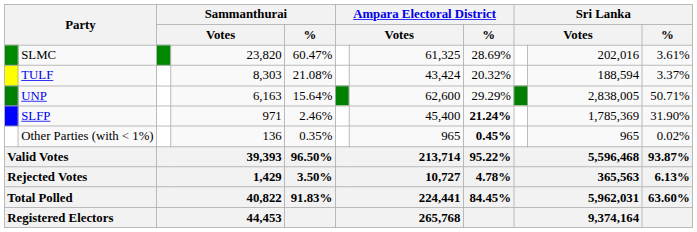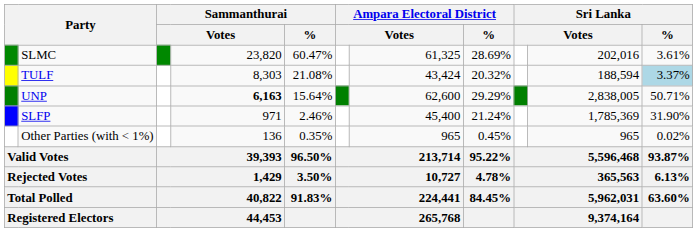(673, 75) no background -> (673, 75) lightblue background
(267, 95) normal -> (267, 95) bold
(490, 116) bold -> (491, 116) normal
(493, 136) bold -> (494, 136) normal
